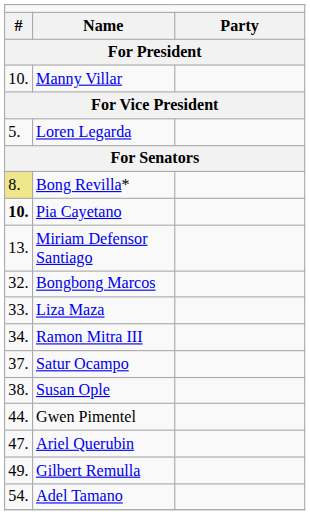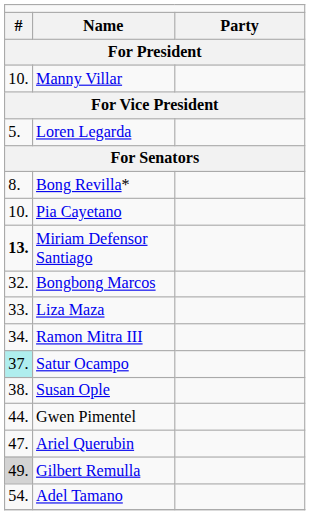(14, 185) khaki background -> (14, 185) no background
(18, 211) bold -> (18, 211) normal
(18, 248) normal -> (18, 248) bold
(18, 363) no background -> (18, 363) paleturquoise background
(18, 470) no background -> (18, 470) lightgrey background
